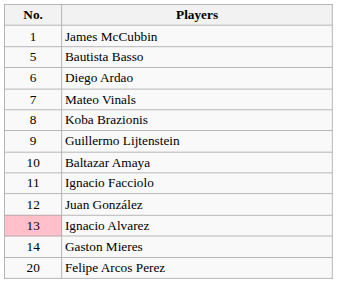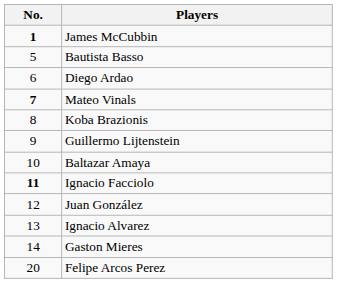(33, 36) normal -> (33, 36) bold
(33, 99) normal -> (33, 99) bold
(33, 183) normal -> (33, 183) bold
(33, 225) pink background -> (33, 225) no background
